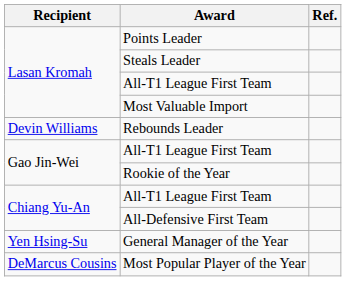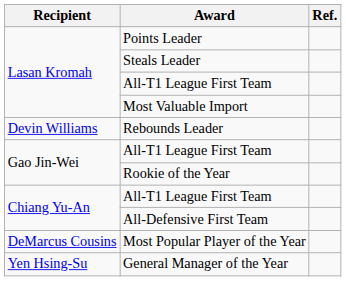rows swapped: (62, 264) <-> (48, 241)
